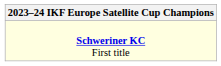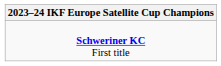(111, 46) lightyellow background -> (111, 46) no background
